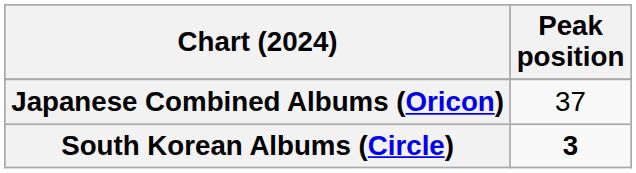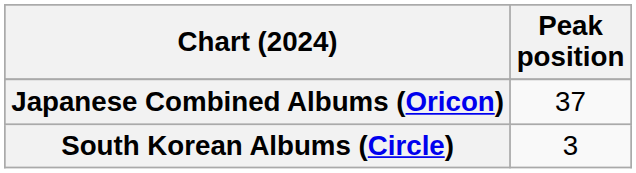(571, 145) bold -> (571, 145) normal
